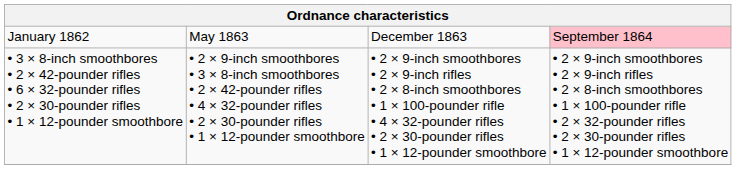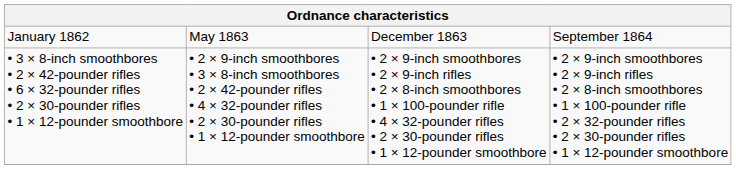(603, 36) pink background -> (603, 36) no background
